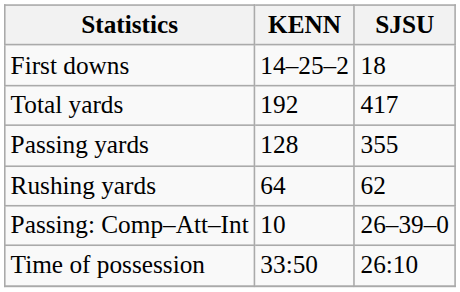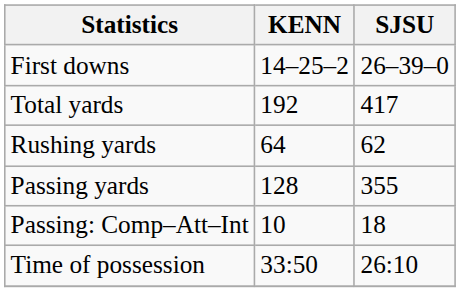(373, 64) 18 -> (405, 64) 26–39–0
rows swapped: (83, 185) <-> (80, 145)
(405, 225) 26–39–0 -> (373, 225) 18
